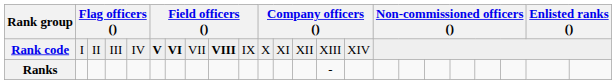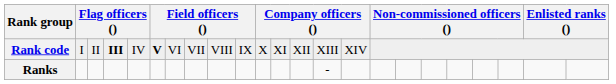(116, 49) normal -> (116, 49) bold
(175, 49) bold -> (175, 49) normal
(224, 49) bold -> (222, 49) normal
